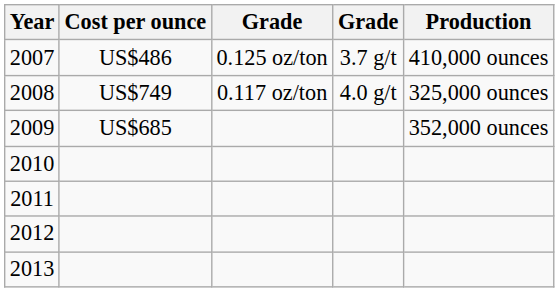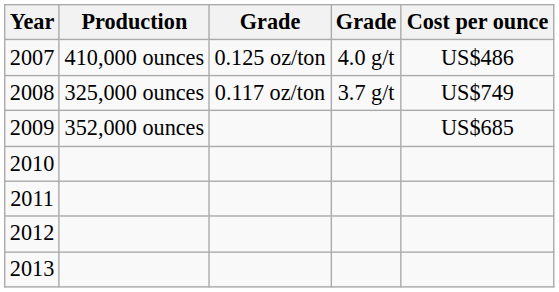columns swapped: (479, 22) <-> (135, 22)
(368, 57) 3.7 g/t -> (366, 57) 4.0 g/t
(368, 92) 4.0 g/t -> (366, 92) 3.7 g/t
